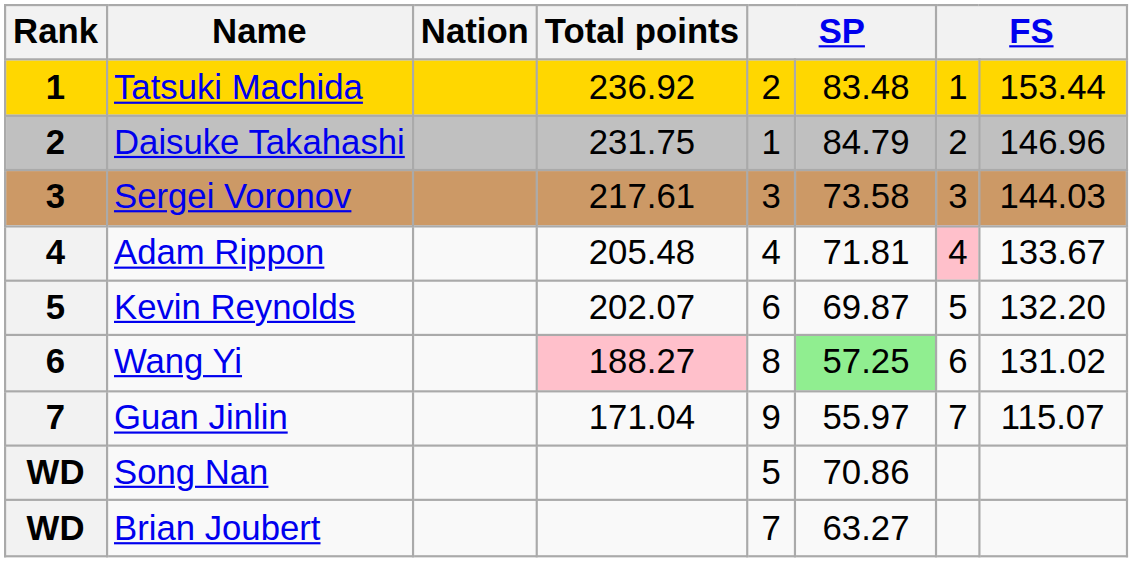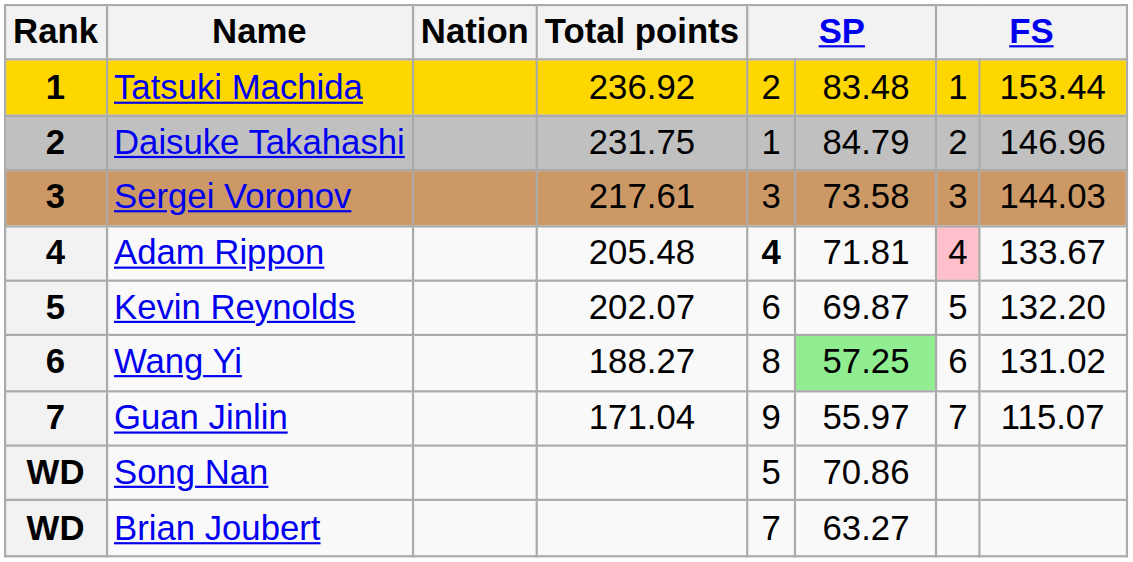(771, 252) normal -> (771, 252) bold
(642, 362) pink background -> (642, 362) no background
